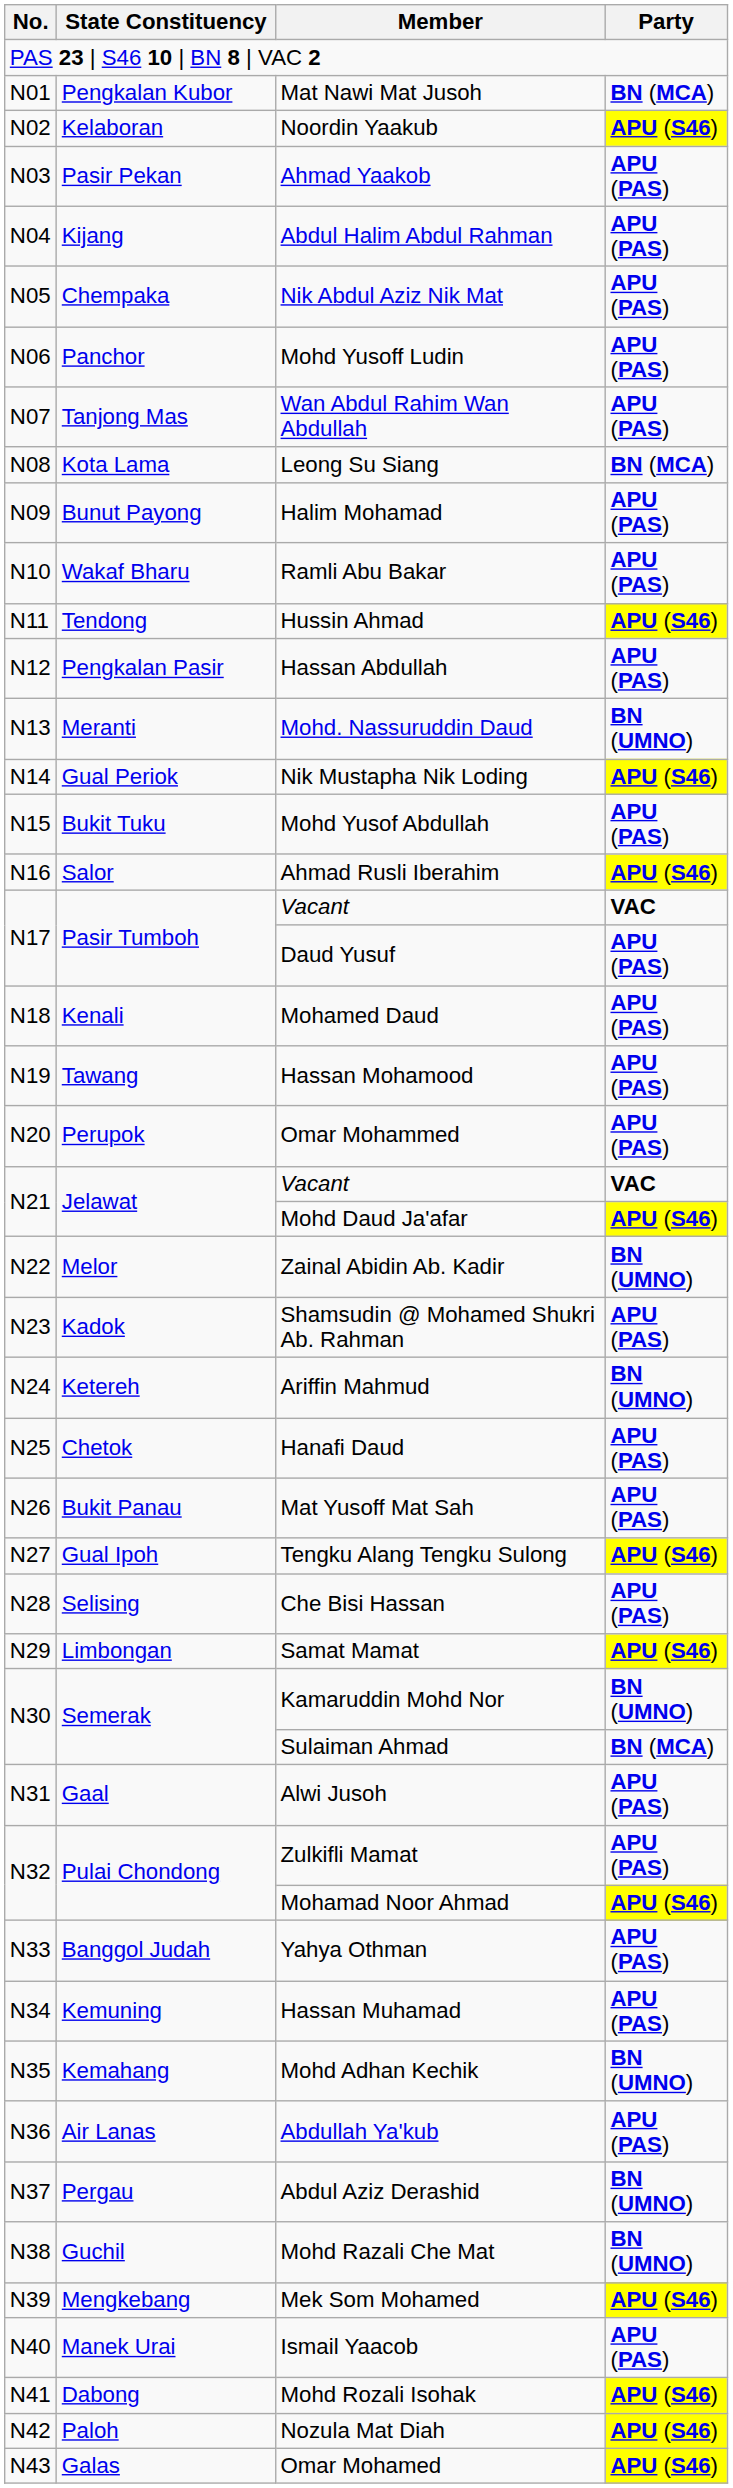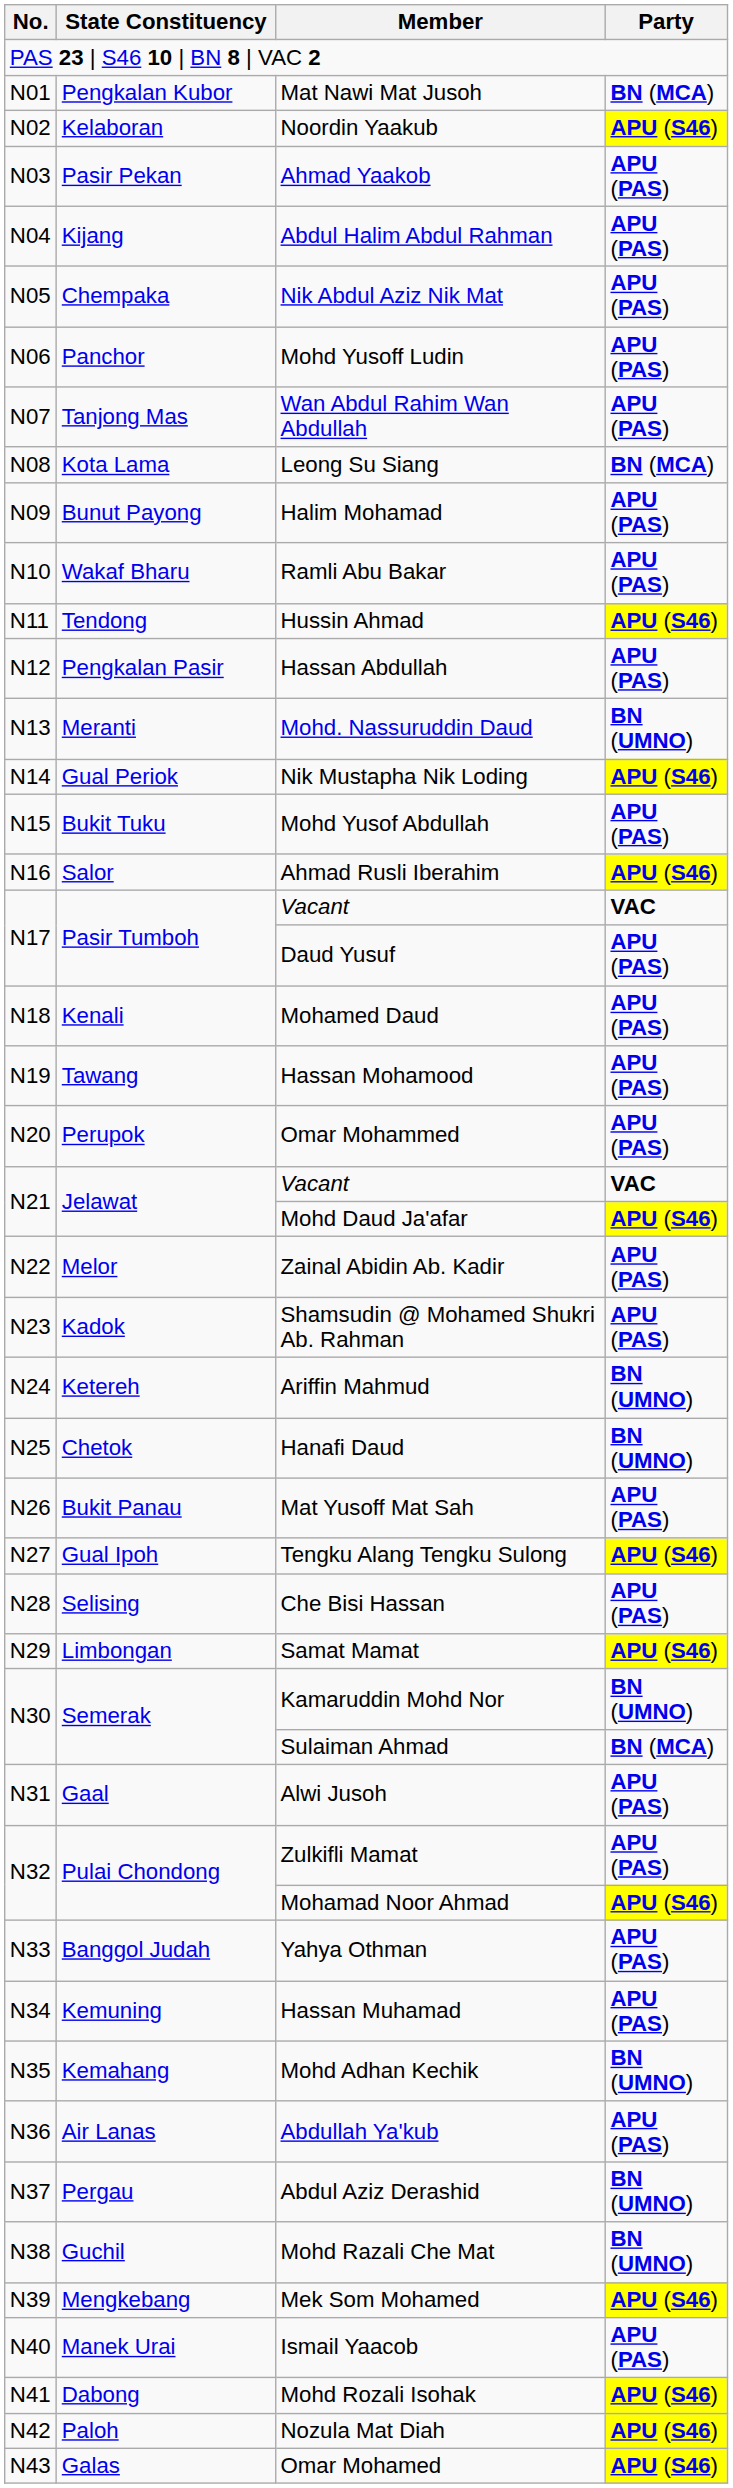(652, 1266) BN (UMNO) -> (640, 1266) APU (PAS)
(640, 1447) APU (PAS) -> (652, 1447) BN (UMNO)
